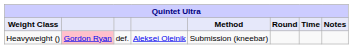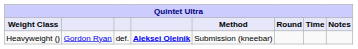(88, 37) pink background -> (88, 37) no background
(159, 37) normal -> (162, 37) bold
